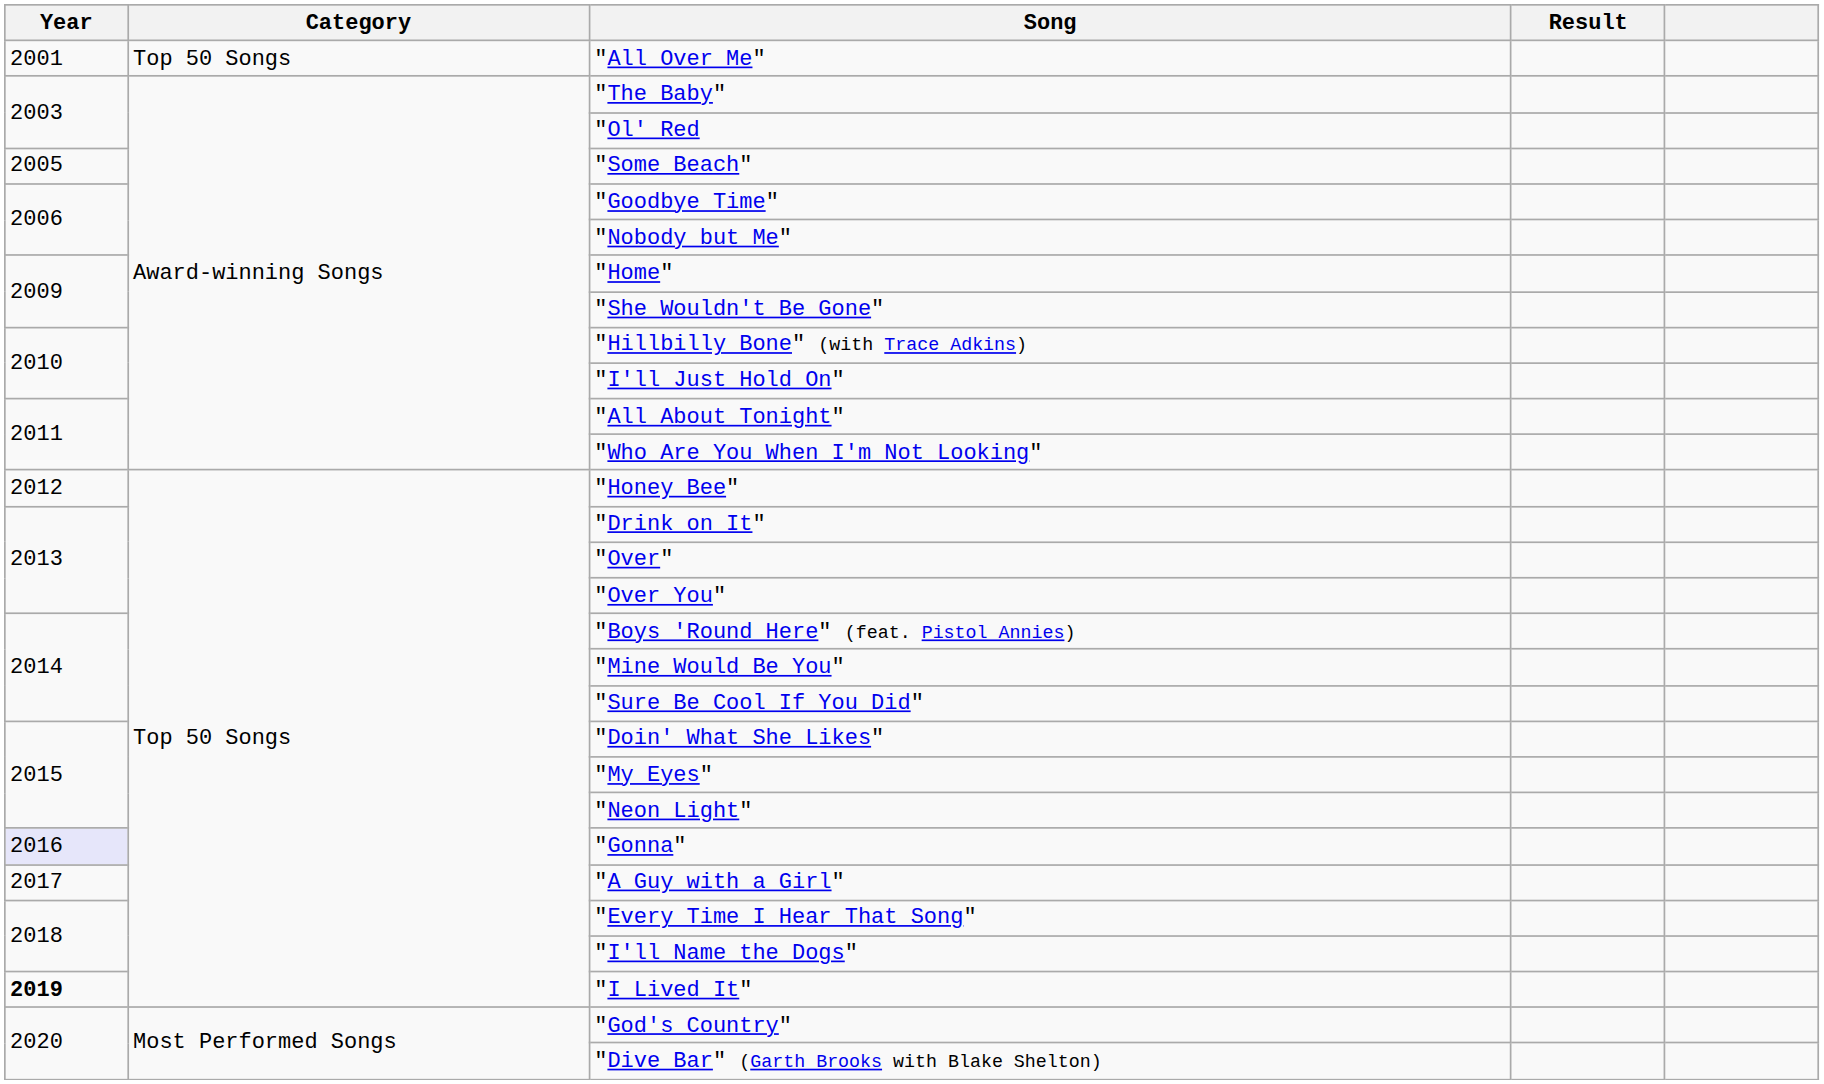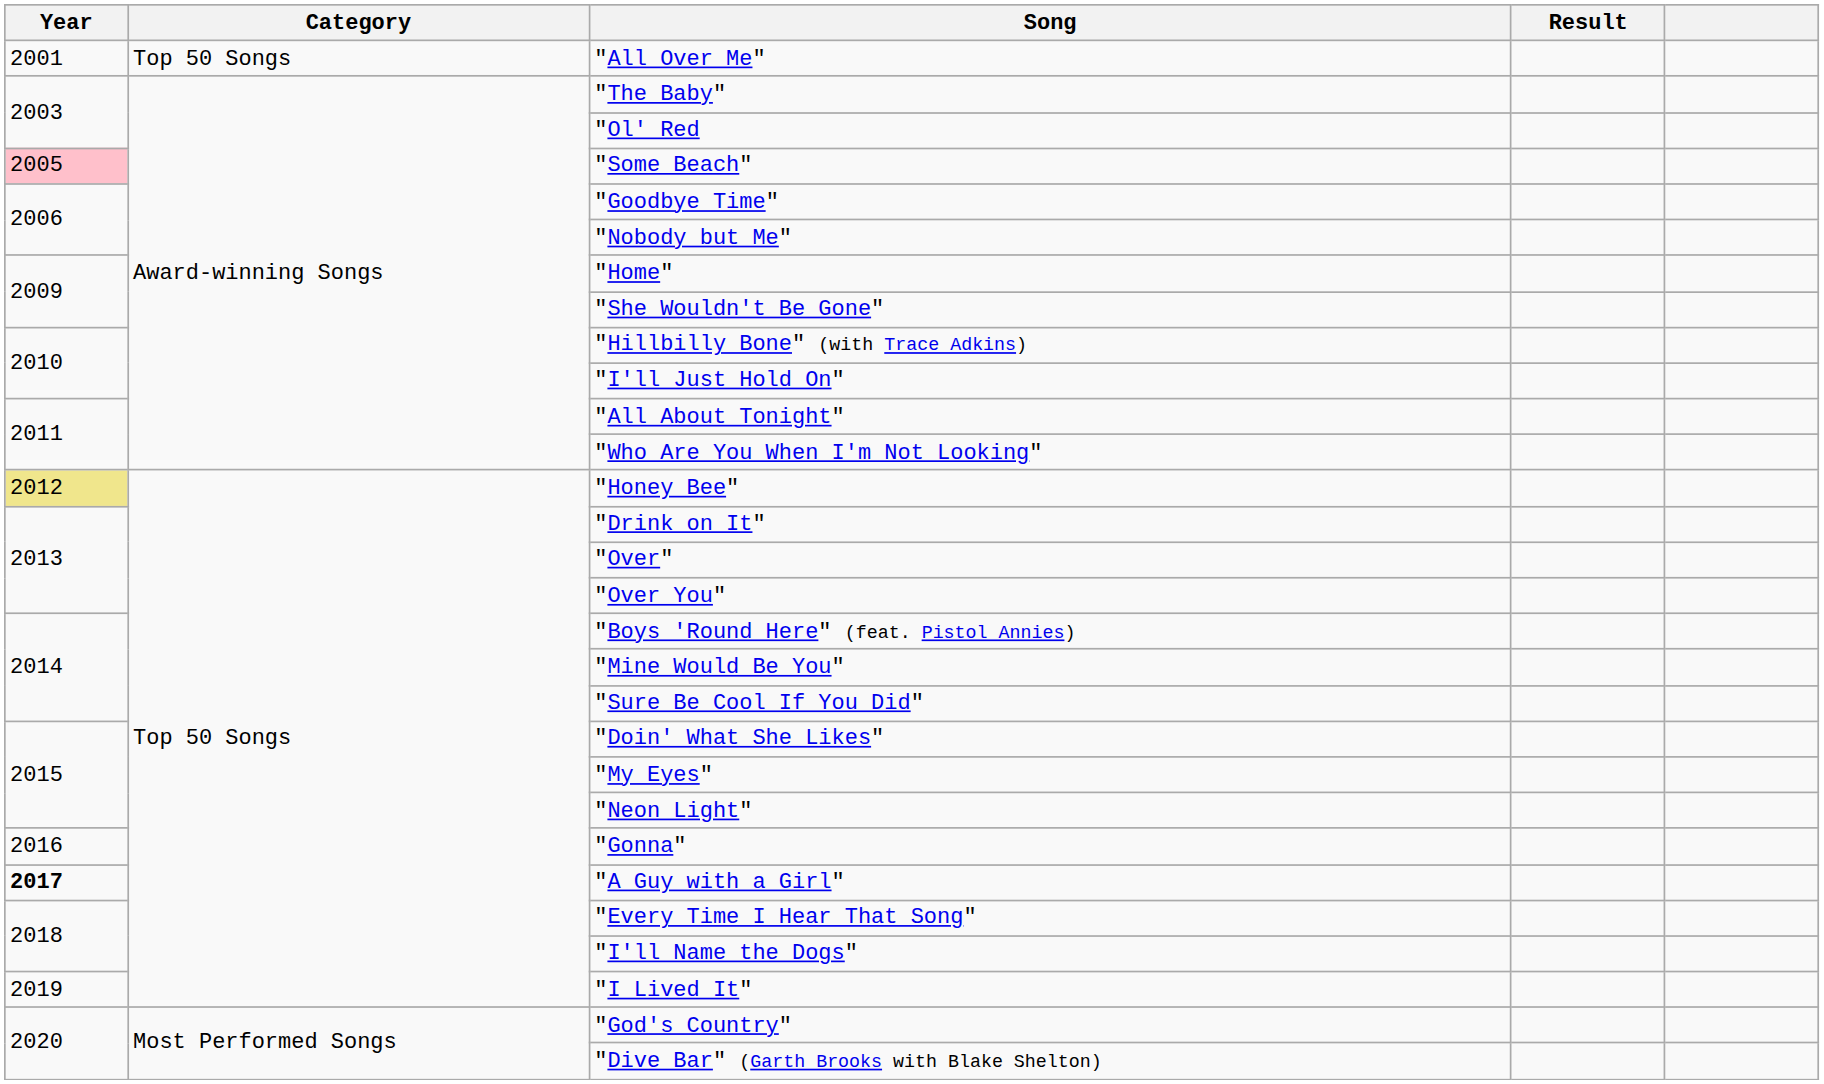(36, 166) no background -> (36, 166) pink background
(36, 488) no background -> (36, 488) khaki background
(36, 846) lavender background -> (36, 846) no background
(36, 882) normal -> (36, 882) bold
(36, 990) bold -> (36, 990) normal
